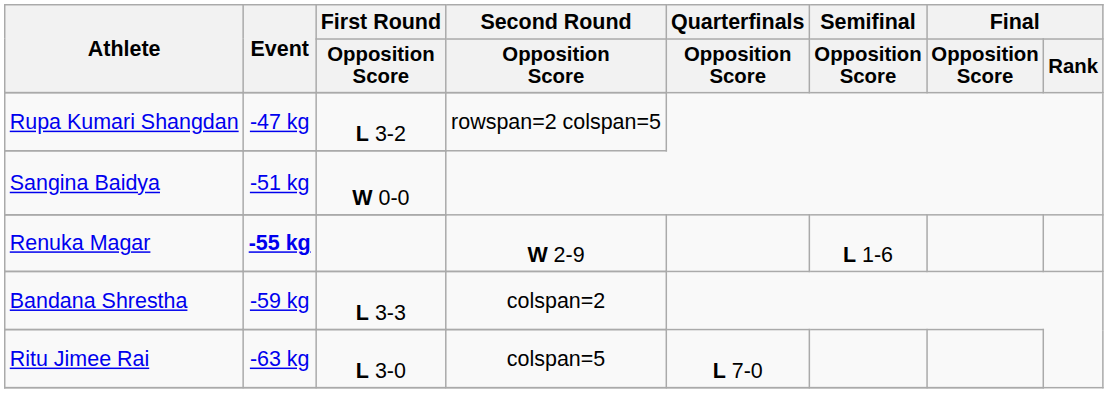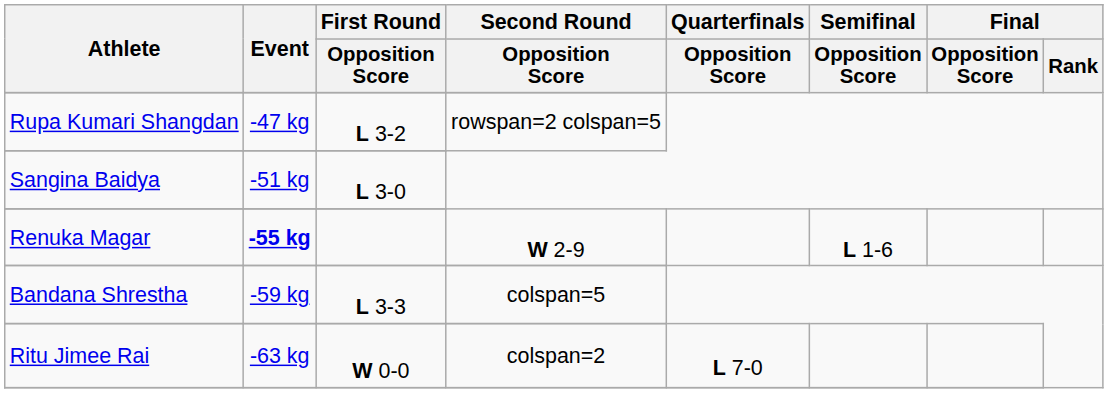(381, 198) W 0-0 -> (381, 192) L 3-0
(556, 301) colspan=2 -> (556, 295) colspan=5
(381, 371) L 3-0 -> (381, 371) W 0-0
(556, 359) colspan=5 -> (556, 356) colspan=2
